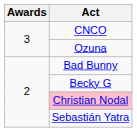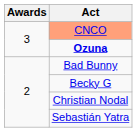(90, 30) no background -> (90, 30) lightsalmon background
(90, 48) normal -> (90, 48) bold
(90, 100) pink background -> (90, 100) no background
